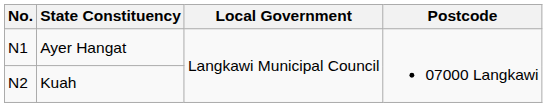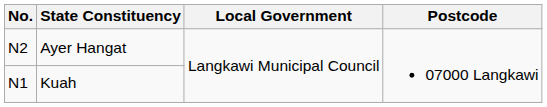(18, 47) N1 -> (18, 47) N2
(18, 83) N2 -> (18, 83) N1
